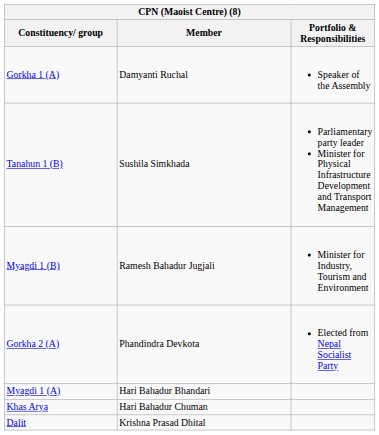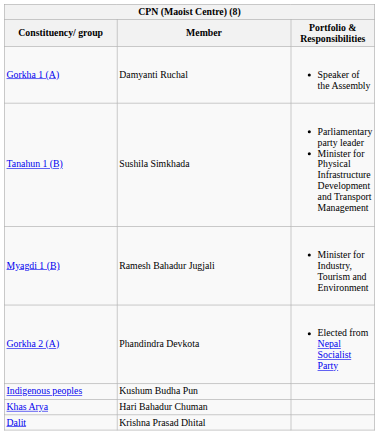- row: (33, 391)
+ row: (44, 391)
